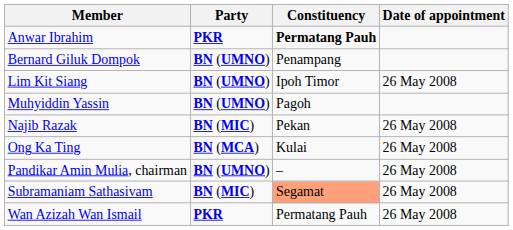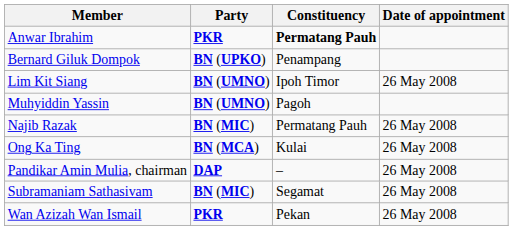(232, 59) BN (UMNO) -> (230, 59) BN (UPKO)
(293, 125) Pekan -> (321, 125) Permatang Pauh
(232, 170) BN (UMNO) -> (208, 170) DAP
(300, 192) lightsalmon background -> (300, 192) no background
(321, 214) Permatang Pauh -> (293, 214) Pekan
